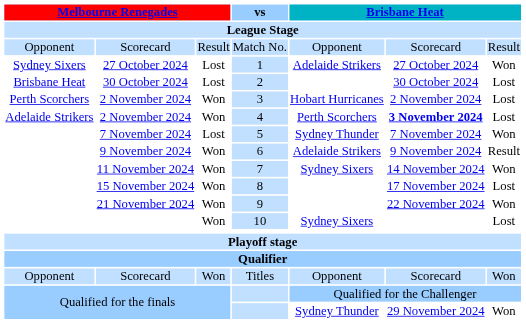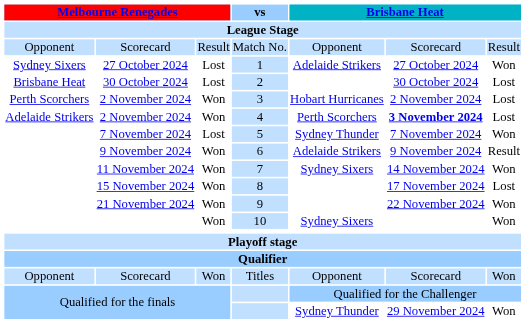(504, 221) Lost -> (504, 221) Won
